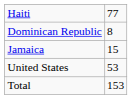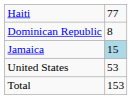(113, 49) no background -> (113, 49) lightblue background
